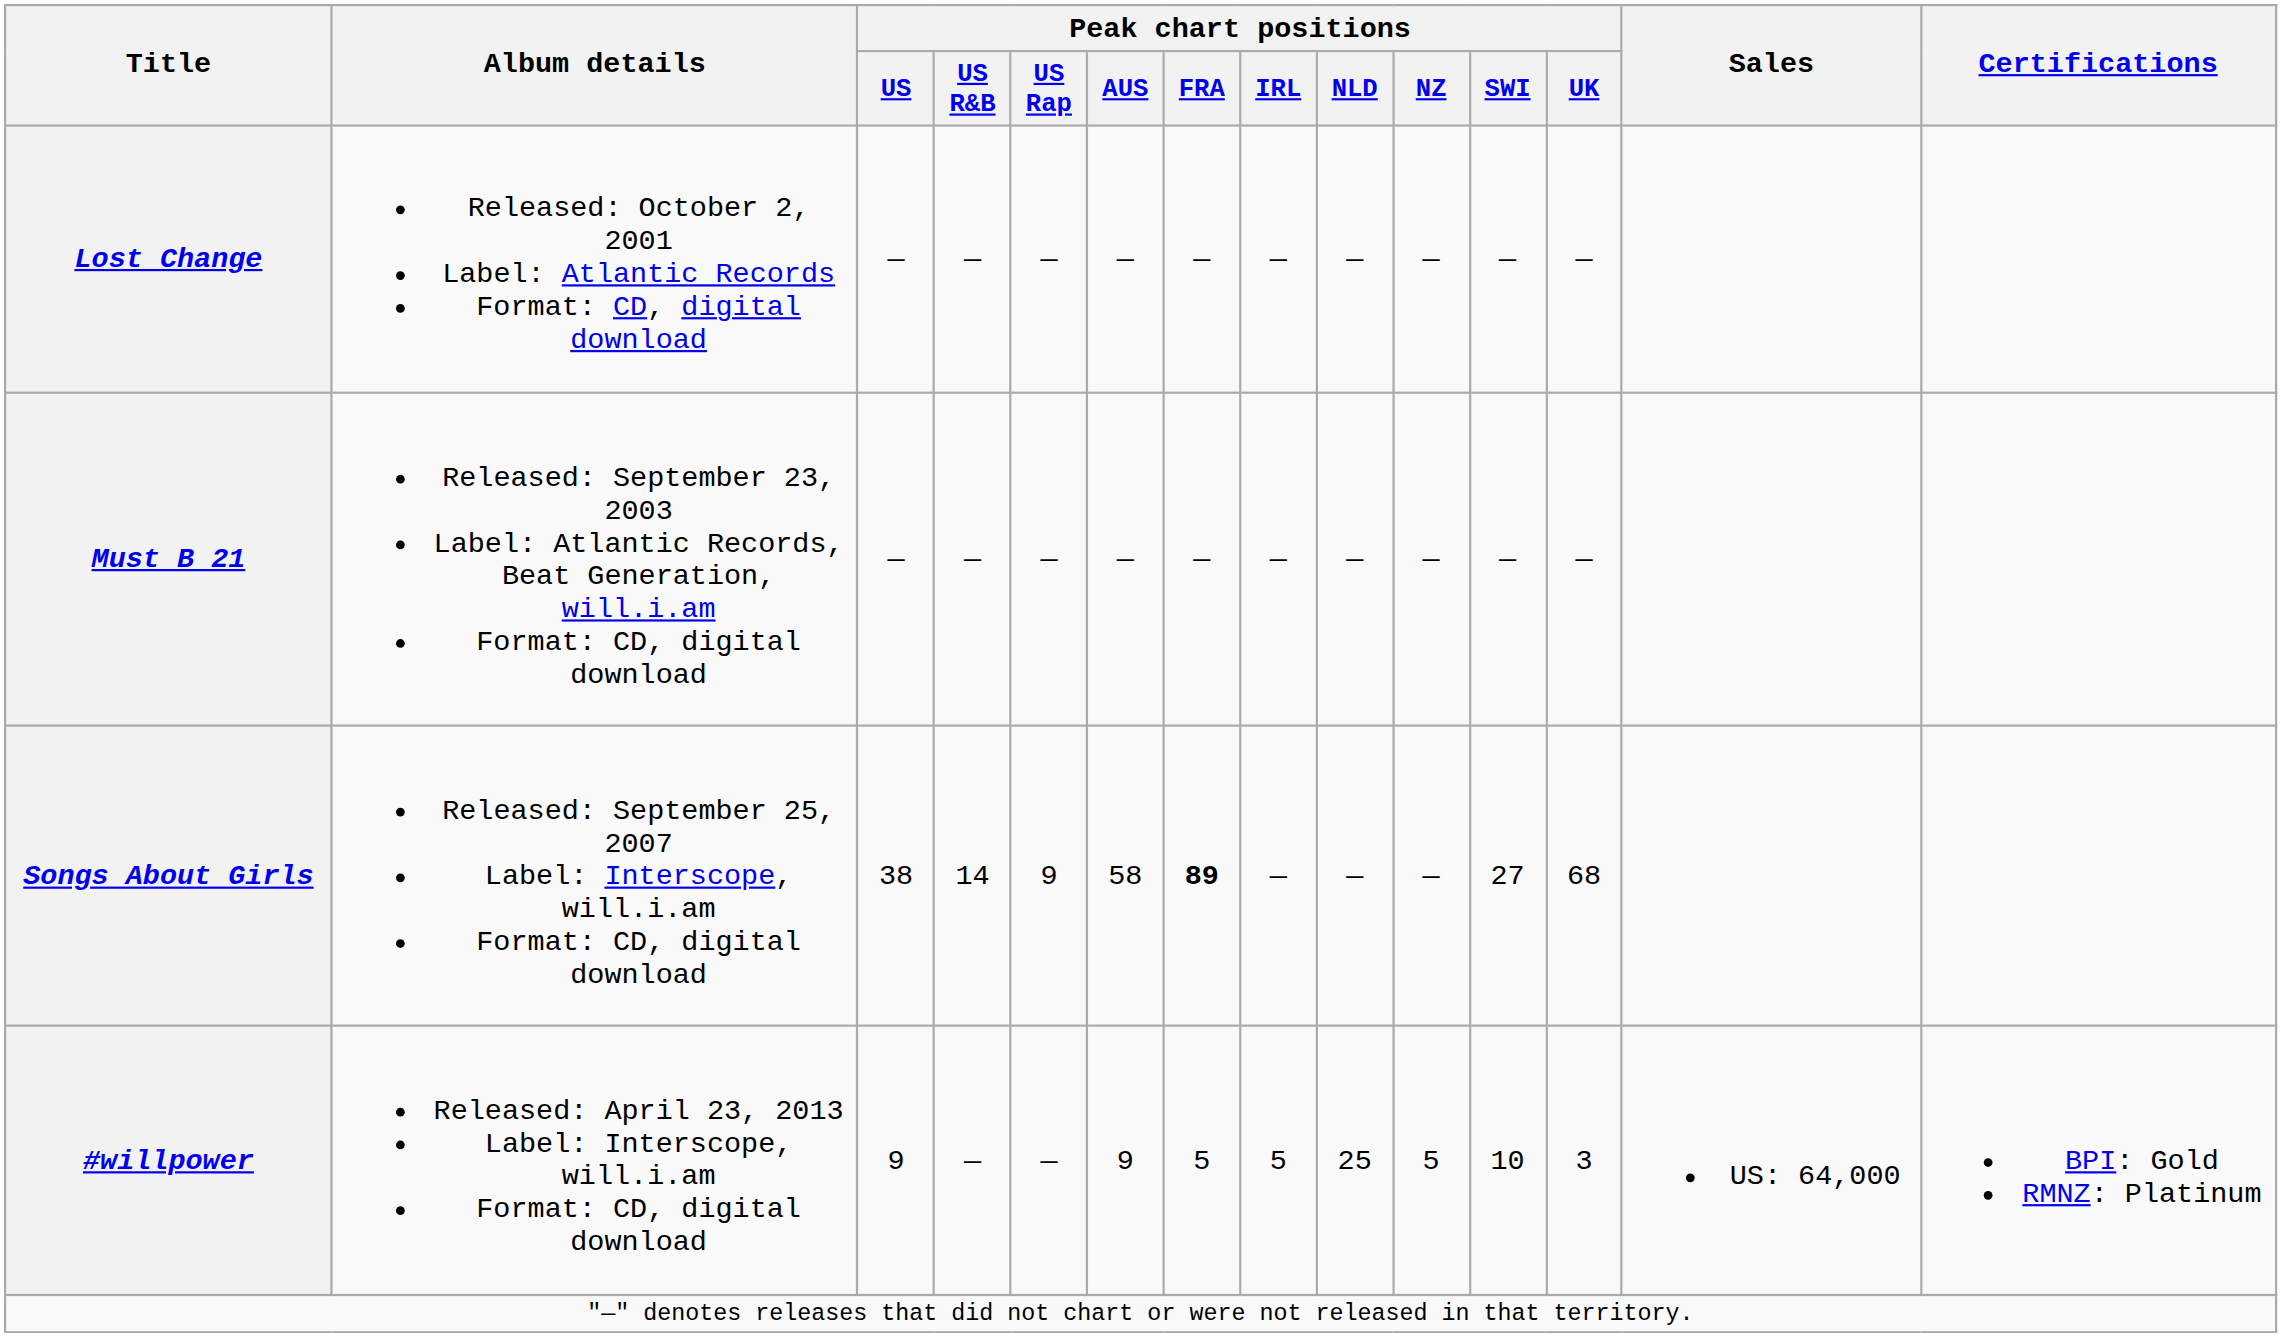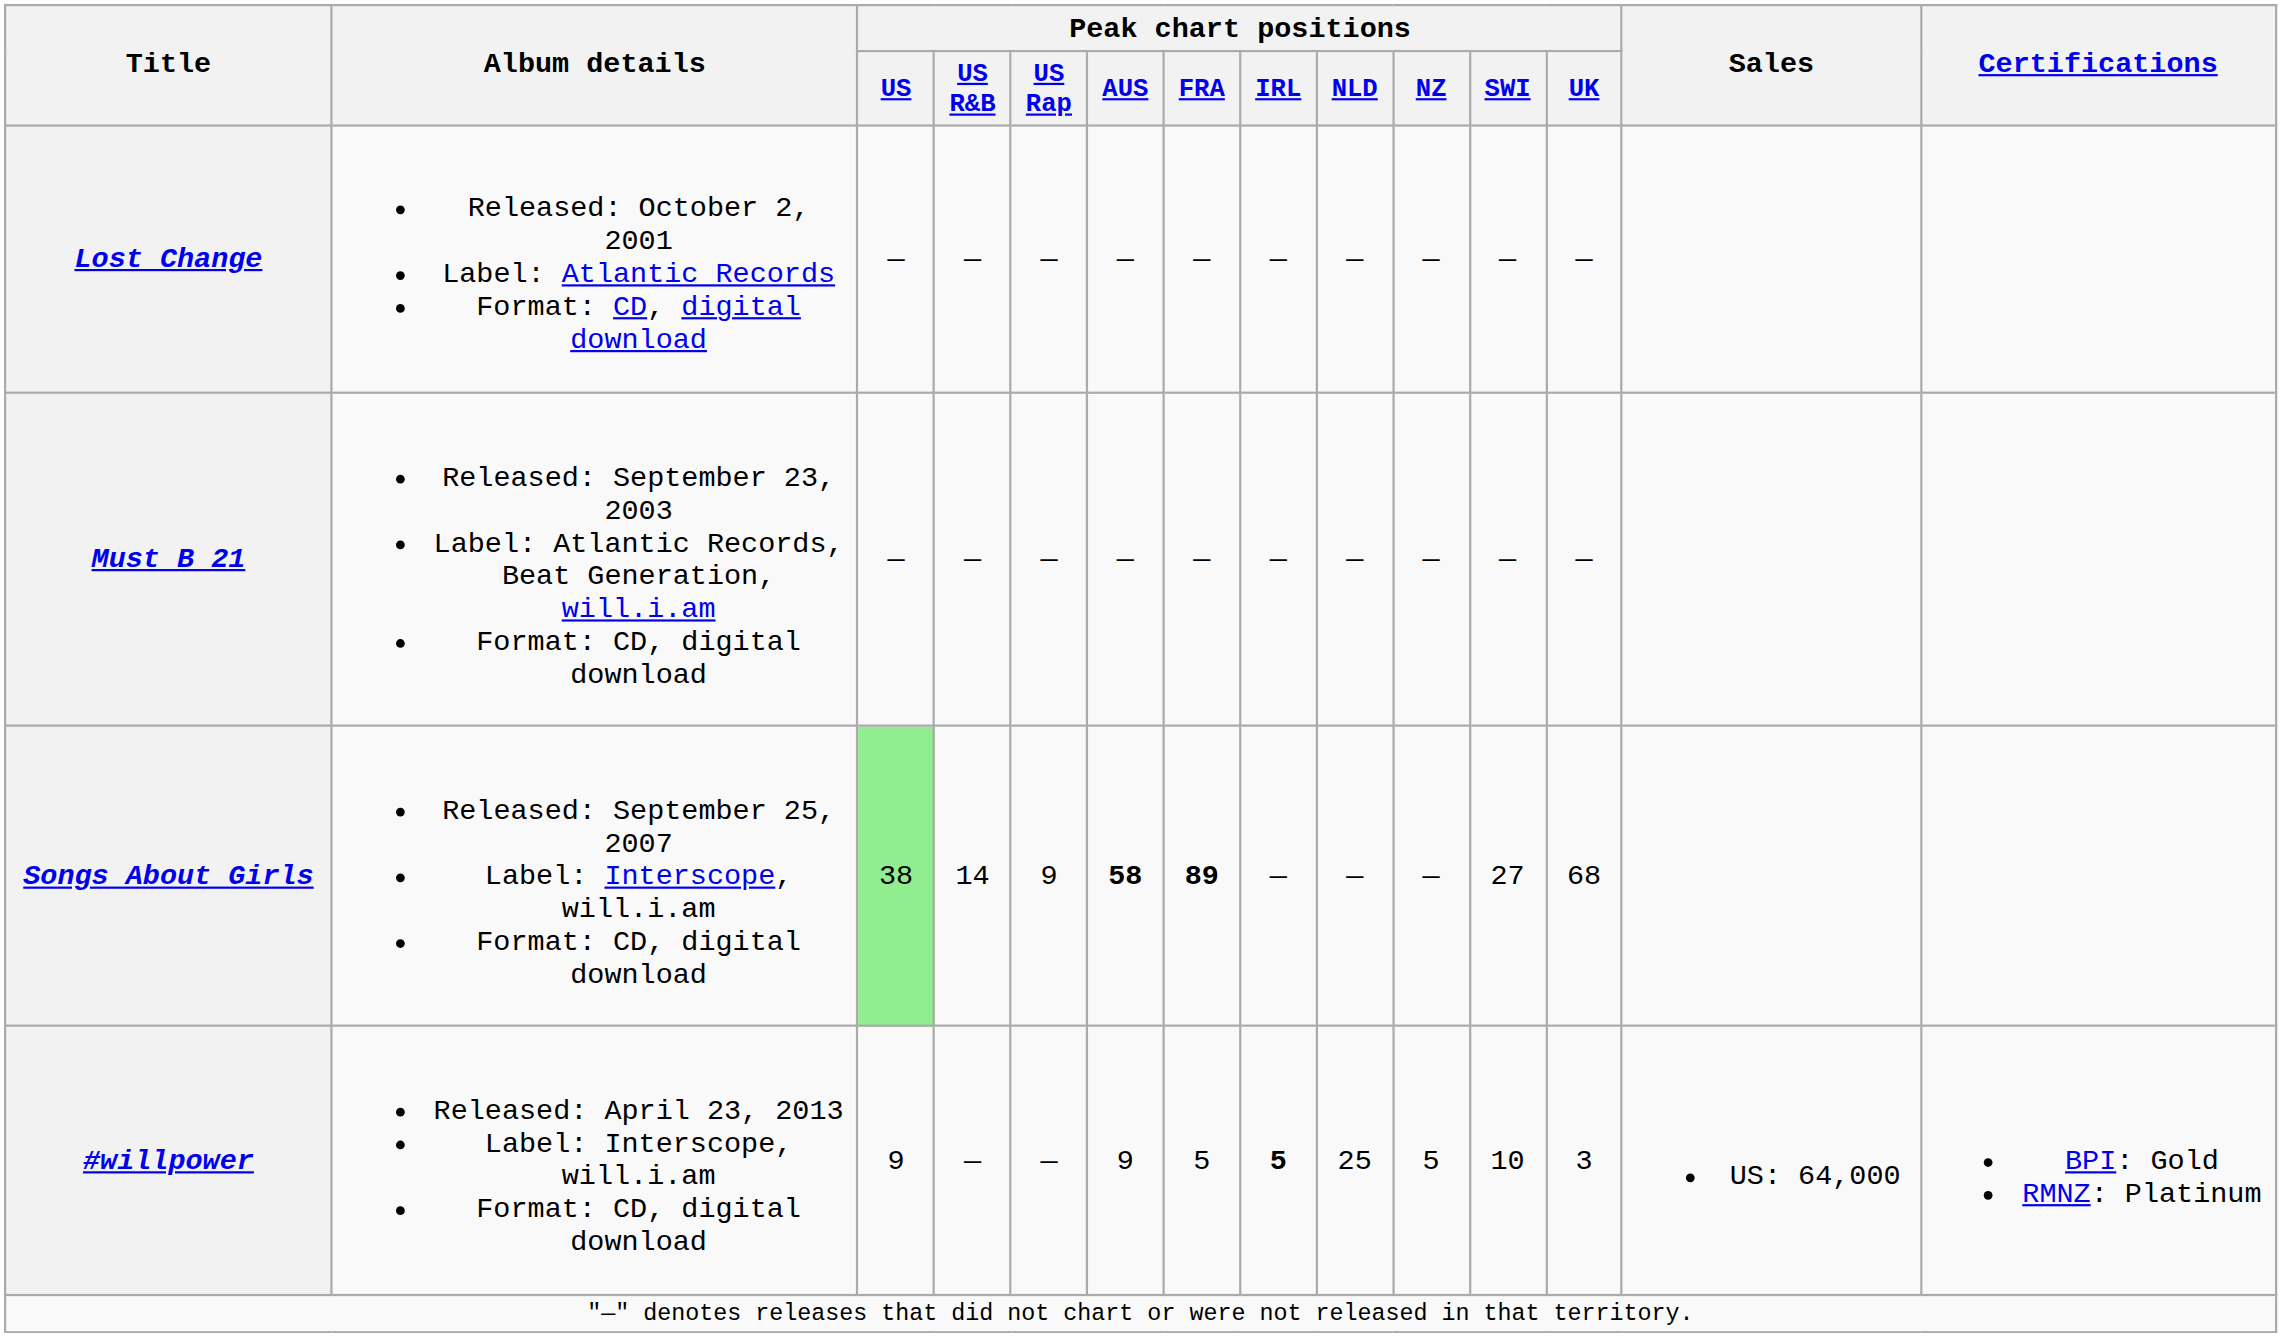(896, 876) no background -> (896, 876) lightgreen background
(1125, 876) normal -> (1125, 876) bold
(1278, 1160) normal -> (1278, 1160) bold
